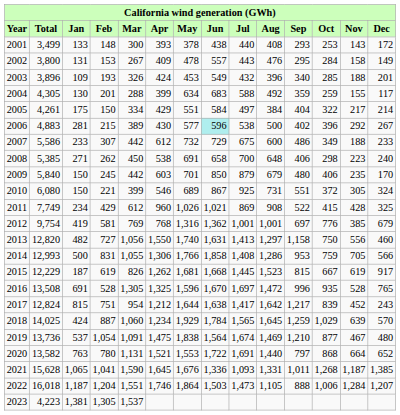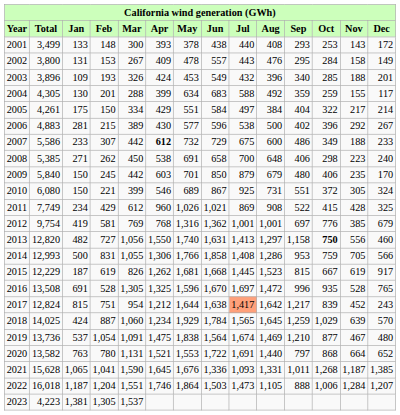(219, 126) paleturquoise background -> (219, 126) no background
(163, 142) normal -> (163, 142) bold
(330, 239) normal -> (330, 239) bold
(243, 304) no background -> (243, 304) lightsalmon background
